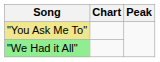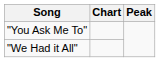(47, 30) khaki background -> (47, 30) no background
(42, 48) lightgreen background -> (42, 48) no background
